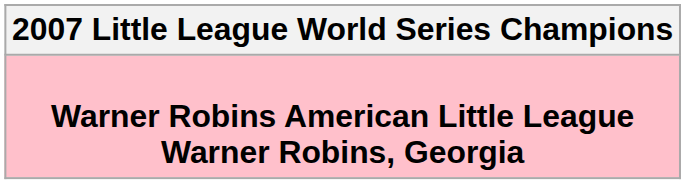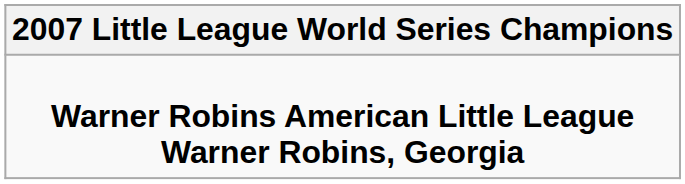(343, 116) pink background -> (343, 116) no background
